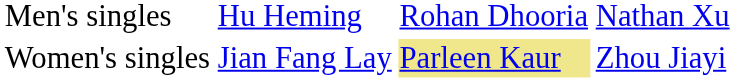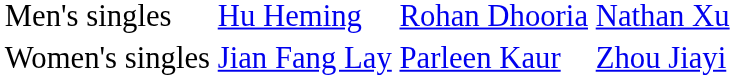(480, 57) khaki background -> (480, 57) no background
